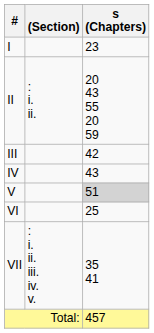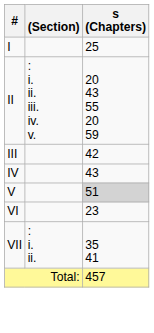(92, 47) 23 -> (92, 47) 25
(32, 100) : i. ii. -> (33, 100) : i. ii. iii. iv. v.
(92, 211) 25 -> (92, 211) 23
(33, 265) : i. ii. iii. iv. v. -> (32, 244) : i. ii.
